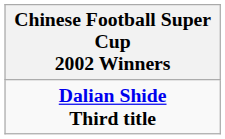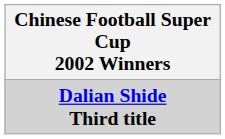(113, 106) no background -> (113, 106) lightgrey background
